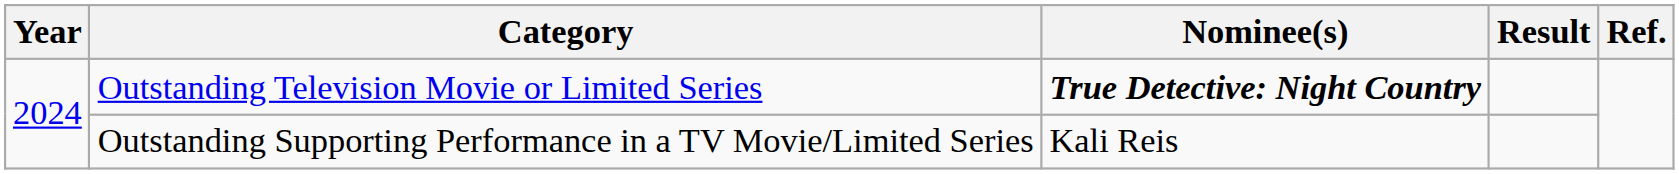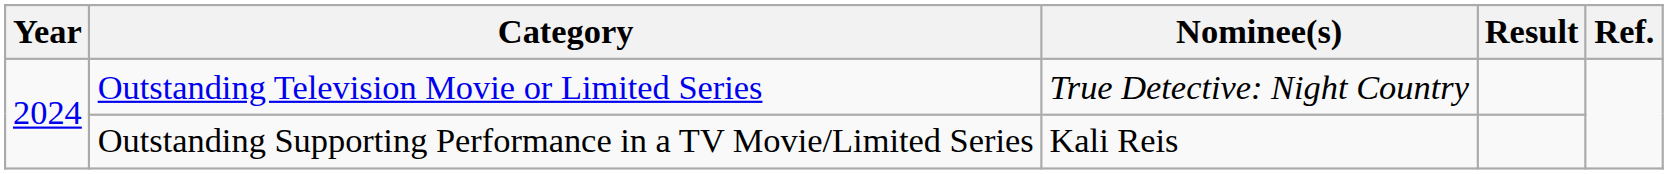(1265, 86) bold -> (1259, 86) normal
